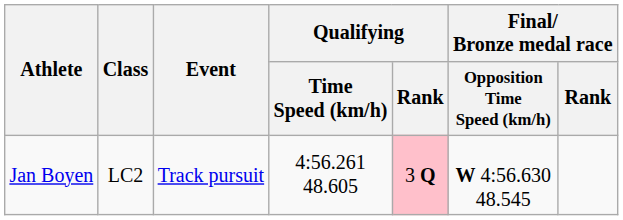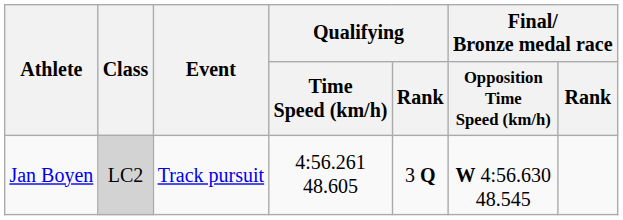(125, 175) no background -> (125, 175) lightgrey background
(420, 175) pink background -> (420, 175) no background
